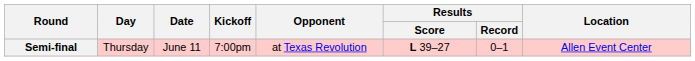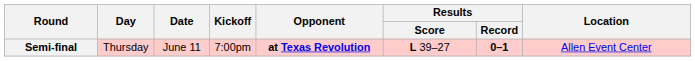(319, 47) normal -> (319, 47) bold
(499, 47) normal -> (499, 47) bold
